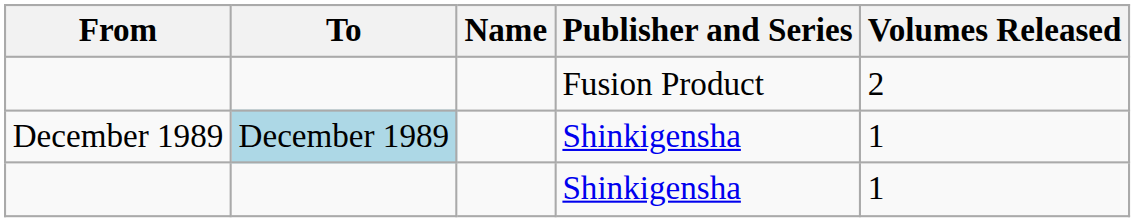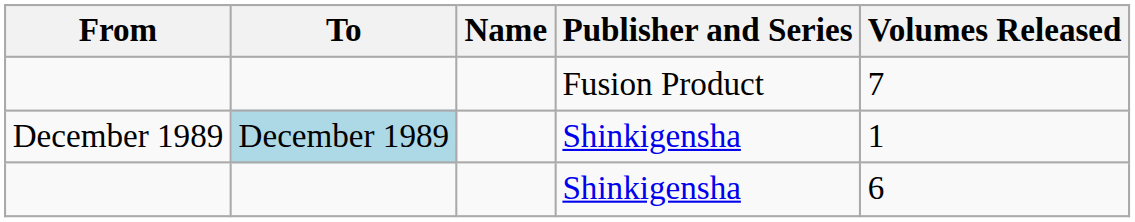(876, 83) 2 -> (876, 83) 7
(876, 188) 1 -> (876, 188) 6
